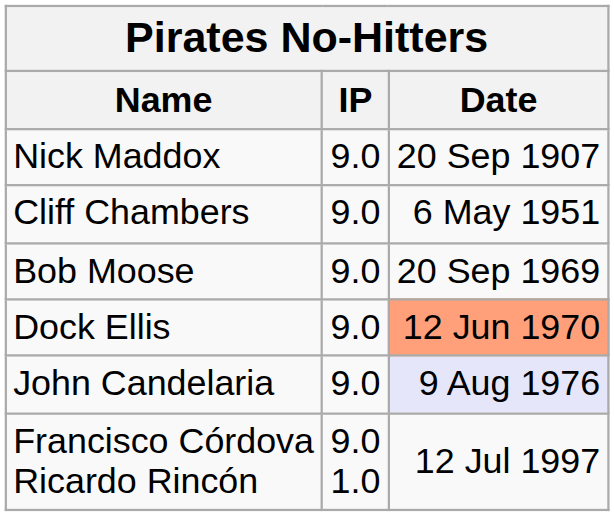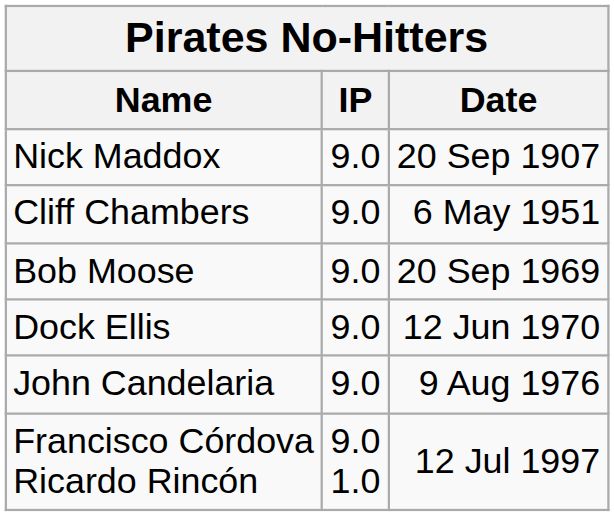(501, 326) lightsalmon background -> (501, 326) no background
(509, 383) lavender background -> (509, 383) no background
